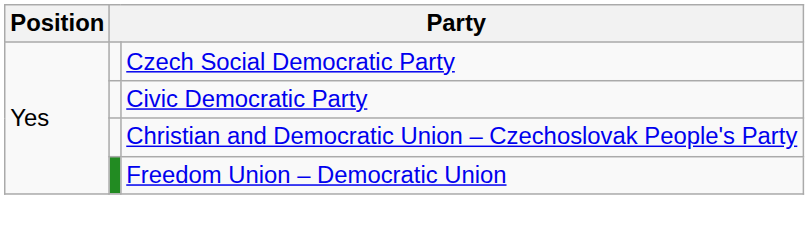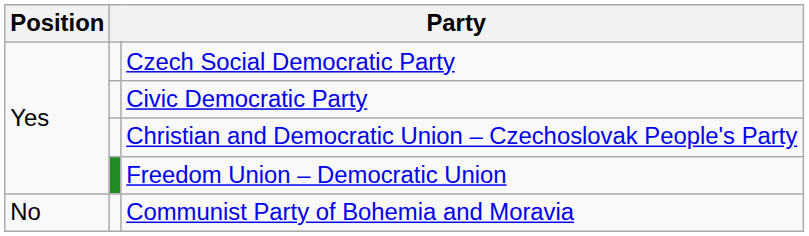+ row: (350, 212)
